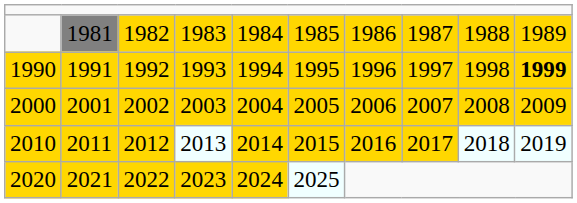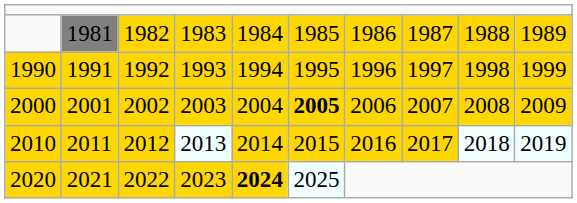(543, 69) bold -> (543, 69) normal
(317, 106) normal -> (317, 106) bold
(260, 179) normal -> (260, 179) bold
